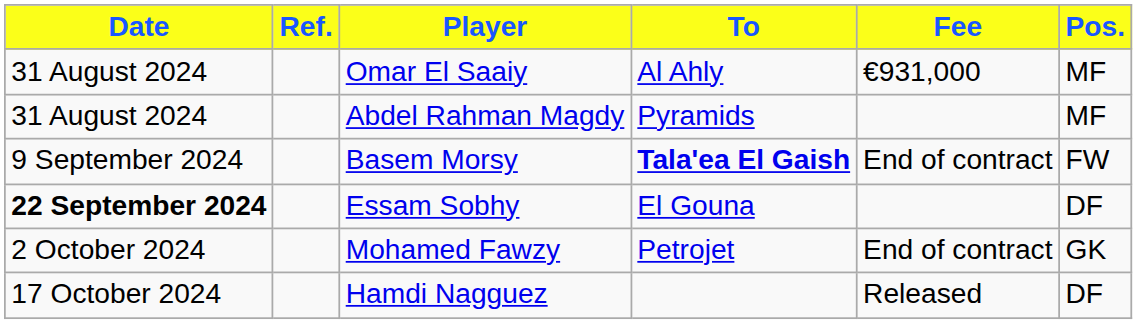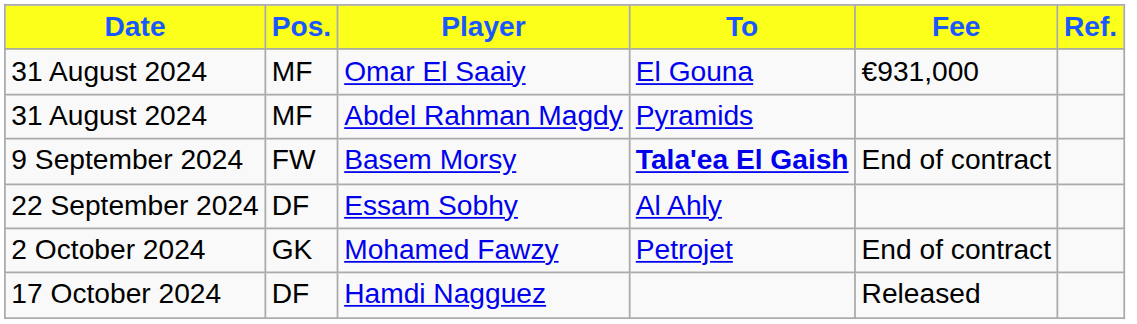columns swapped: (1095, 26) <-> (306, 26)
(680, 71) Al Ahly -> (694, 71) El Gouna
(139, 205) bold -> (135, 205) normal
(696, 205) El Gouna -> (679, 205) Al Ahly
